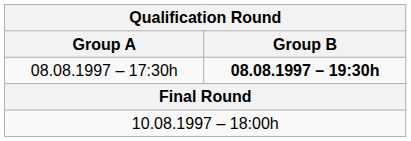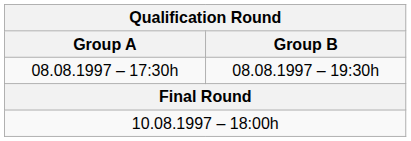(305, 70) bold -> (306, 70) normal
